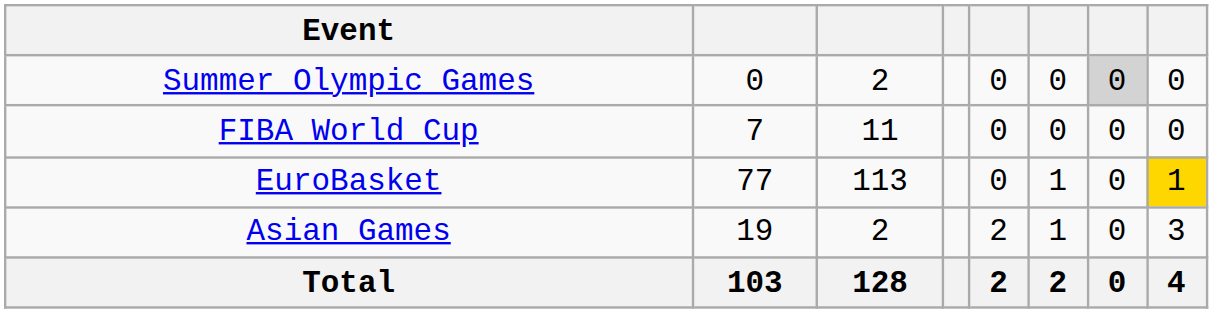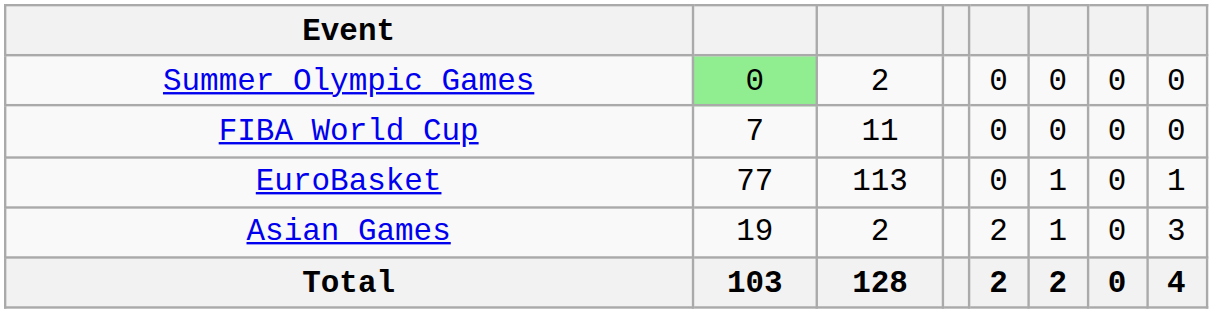(755, 81) no background -> (755, 81) lightgreen background
(1117, 81) lightgrey background -> (1117, 81) no background
(1176, 182) gold background -> (1176, 182) no background
